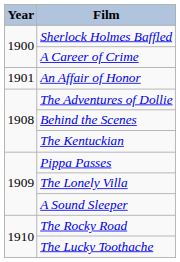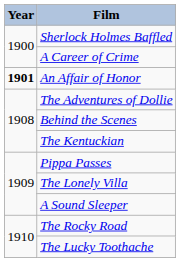(21, 78) normal -> (21, 78) bold
